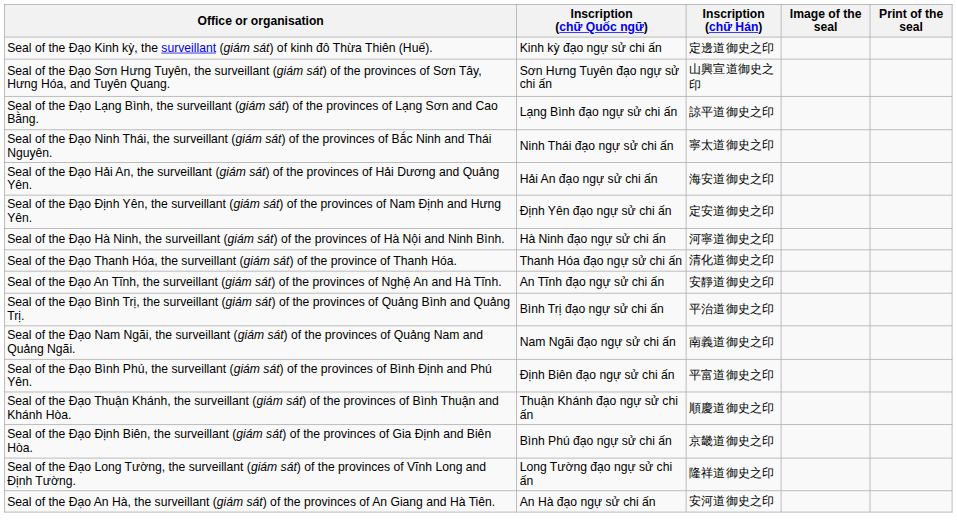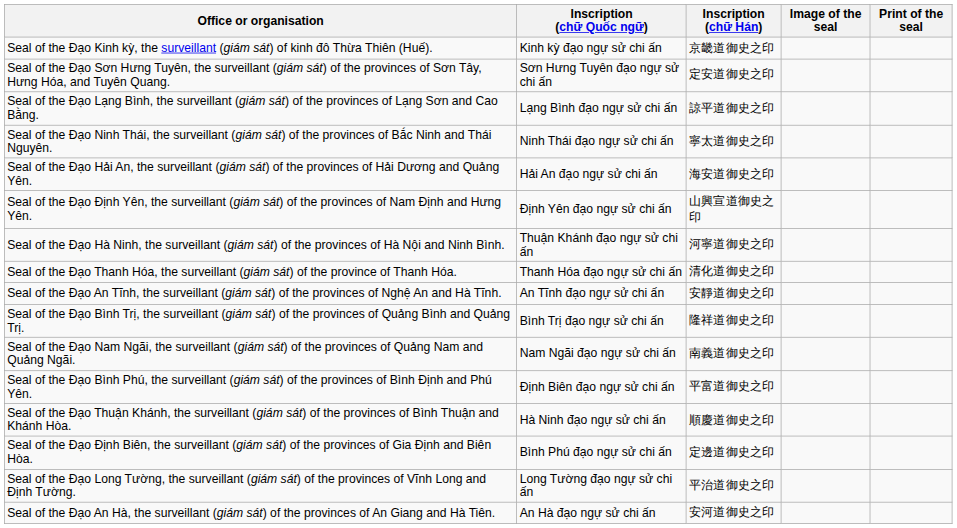(732, 47) 定邊道御史之印 -> (732, 47) 京畿道御史之印
(732, 77) 山興宣道御史之印 -> (732, 75) 定安道御史之印
(732, 211) 定安道御史之印 -> (732, 209) 山興宣道御史之印
(593, 239) Hà Ninh đạo ngự sử chi ấn -> (599, 244) Thuận Khánh đạo ngự sử chi ấn
(732, 309) 平治道御史之印 -> (732, 320) 隆祥道御史之印
(599, 408) Thuận Khánh đạo ngự sử chi ấn -> (593, 419) Hà Ninh đạo ngự sử chi ấn
(732, 441) 京畿道御史之印 -> (732, 452) 定邊道御史之印
(732, 474) 隆祥道御史之印 -> (732, 485) 平治道御史之印
